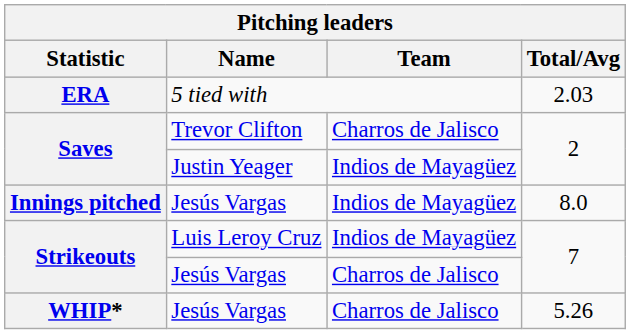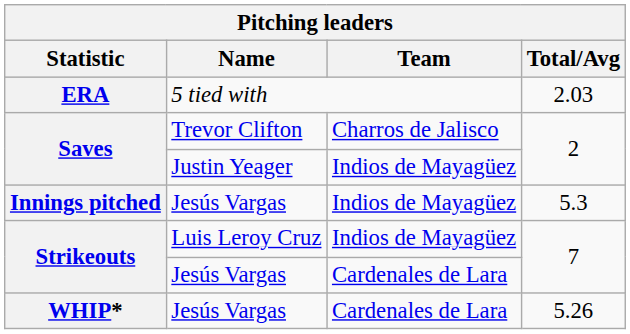(573, 202) 8.0 -> (573, 202) 5.3
(415, 274) Charros de Jalisco -> (420, 274) Cardenales de Lara
(415, 310) Charros de Jalisco -> (420, 310) Cardenales de Lara
